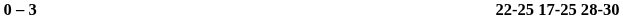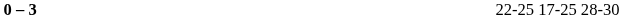(557, 9) bold -> (557, 9) normal
